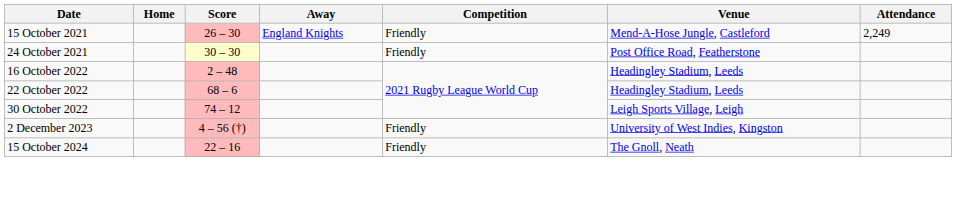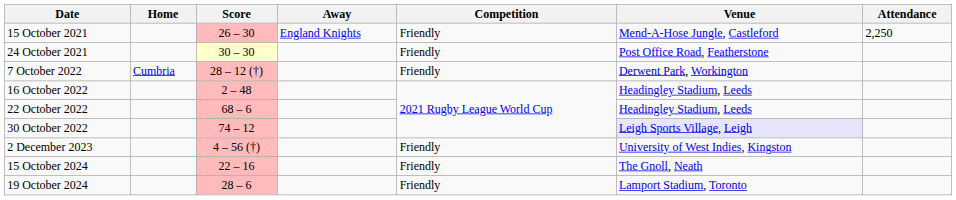(877, 33) 2,249 -> (879, 33) 2,250
+ row: (44, 71)
(677, 109) no background -> (685, 128) lavender background
+ row: (47, 185)
